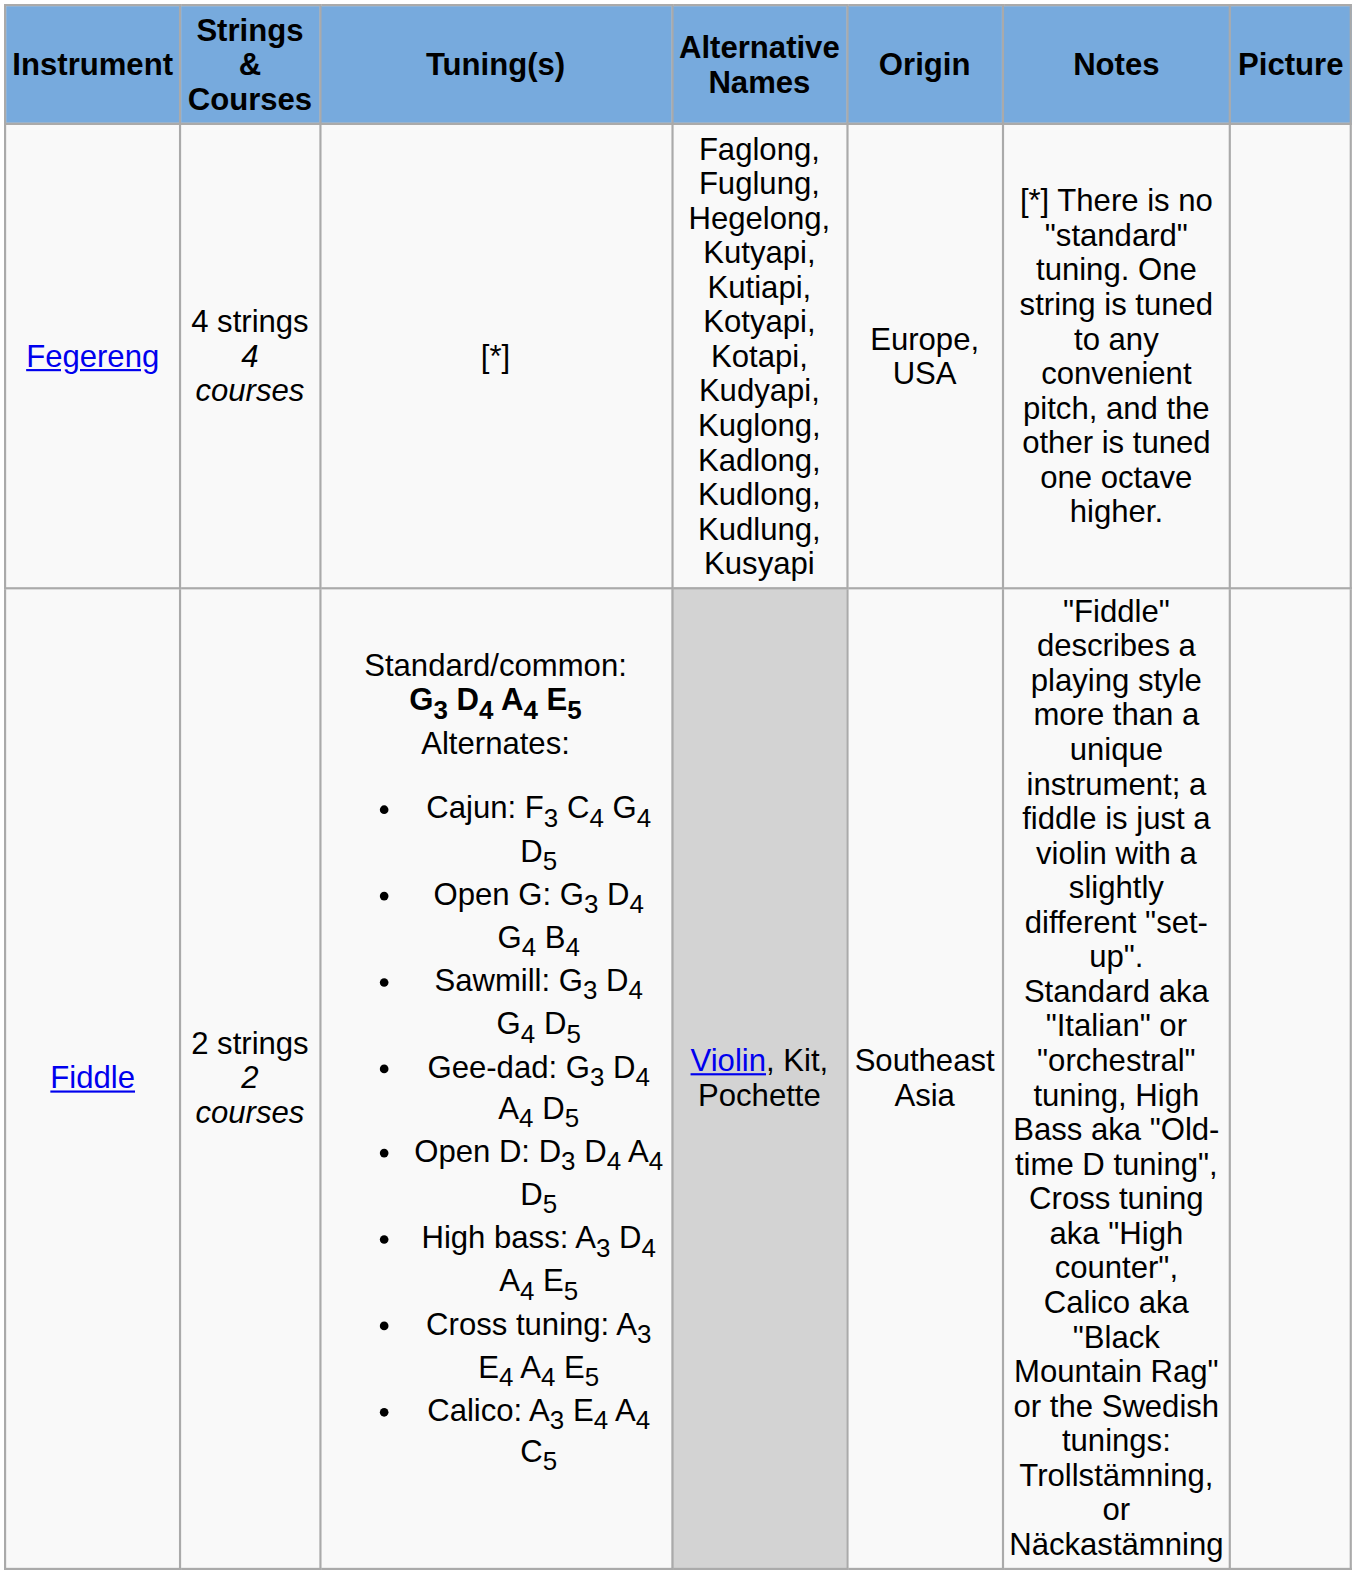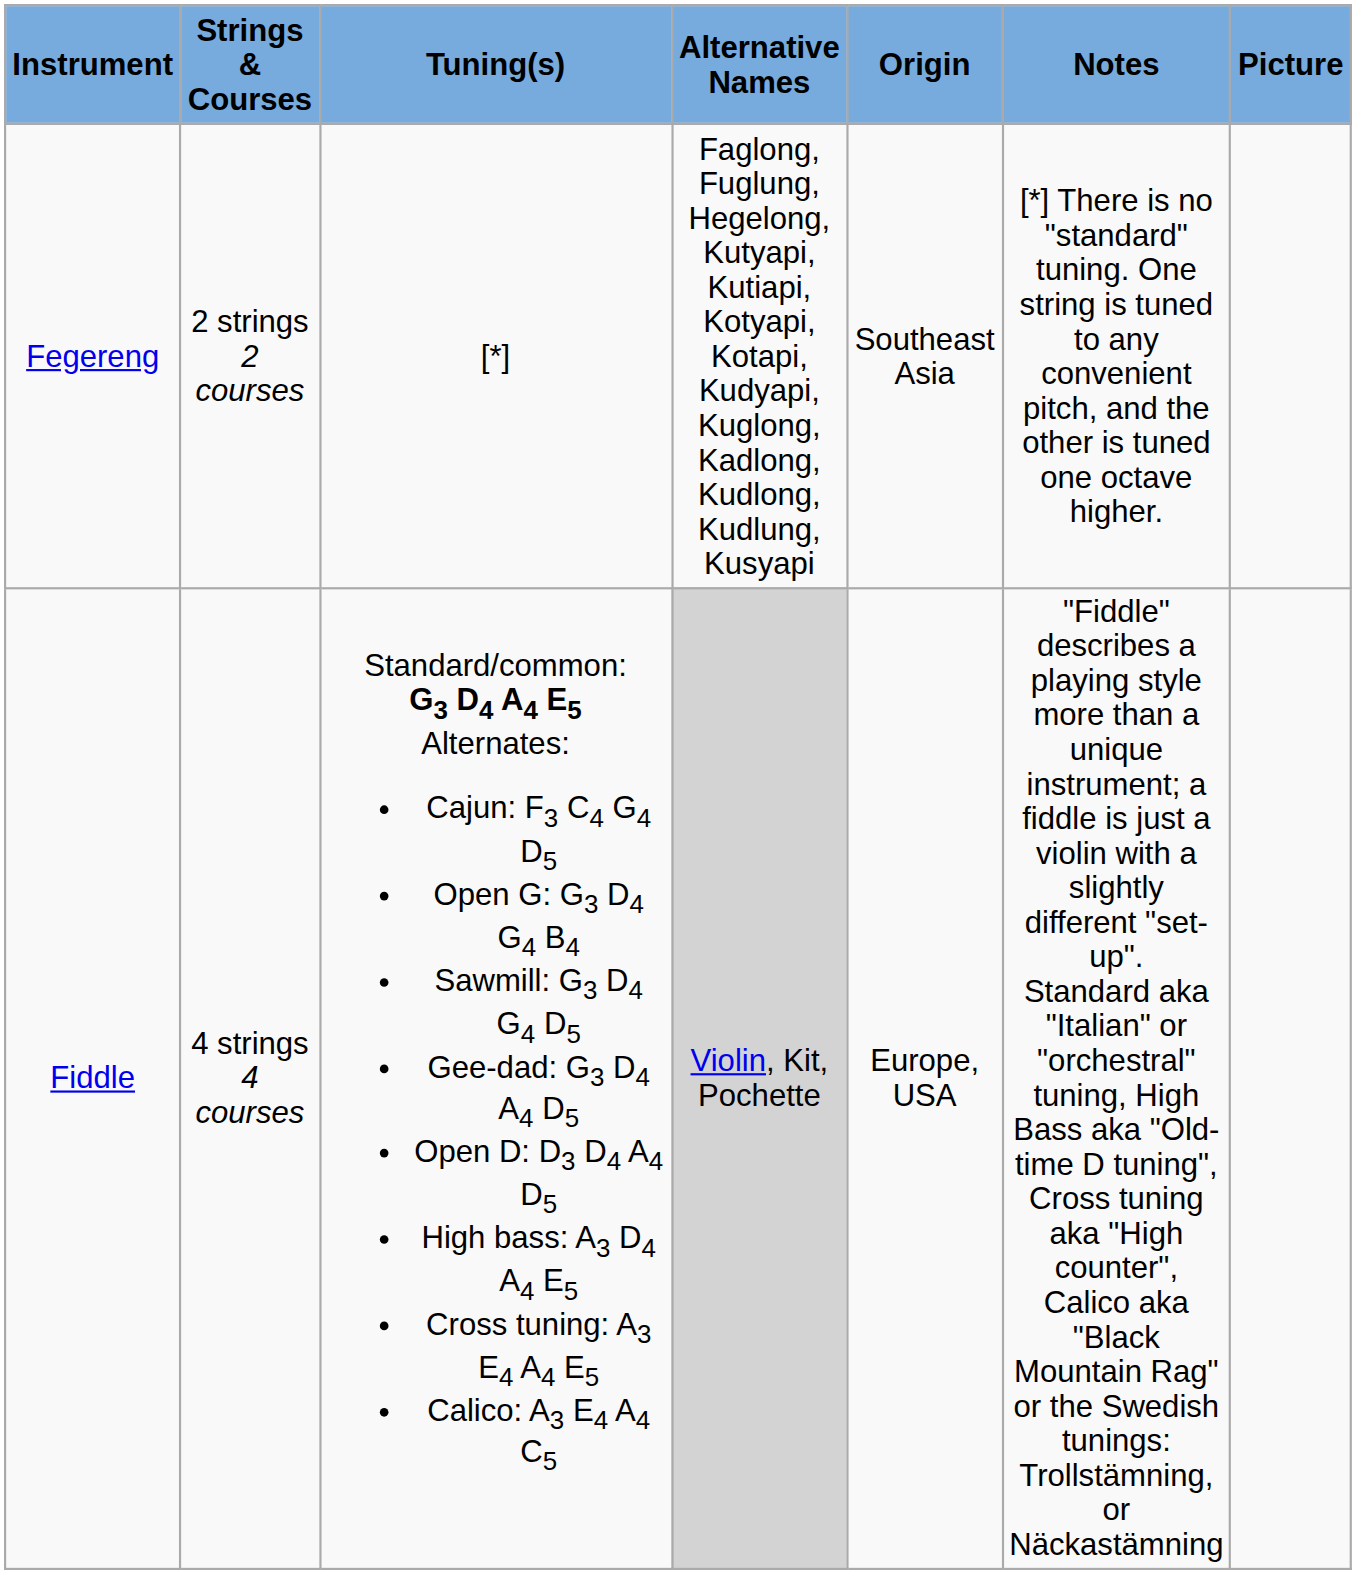(250, 355) 4 strings 4 courses -> (250, 355) 2 strings 2 courses
(925, 355) Europe, USA -> (925, 355) Southeast Asia
(250, 1078) 2 strings 2 courses -> (250, 1078) 4 strings 4 courses
(925, 1078) Southeast Asia -> (925, 1078) Europe, USA
